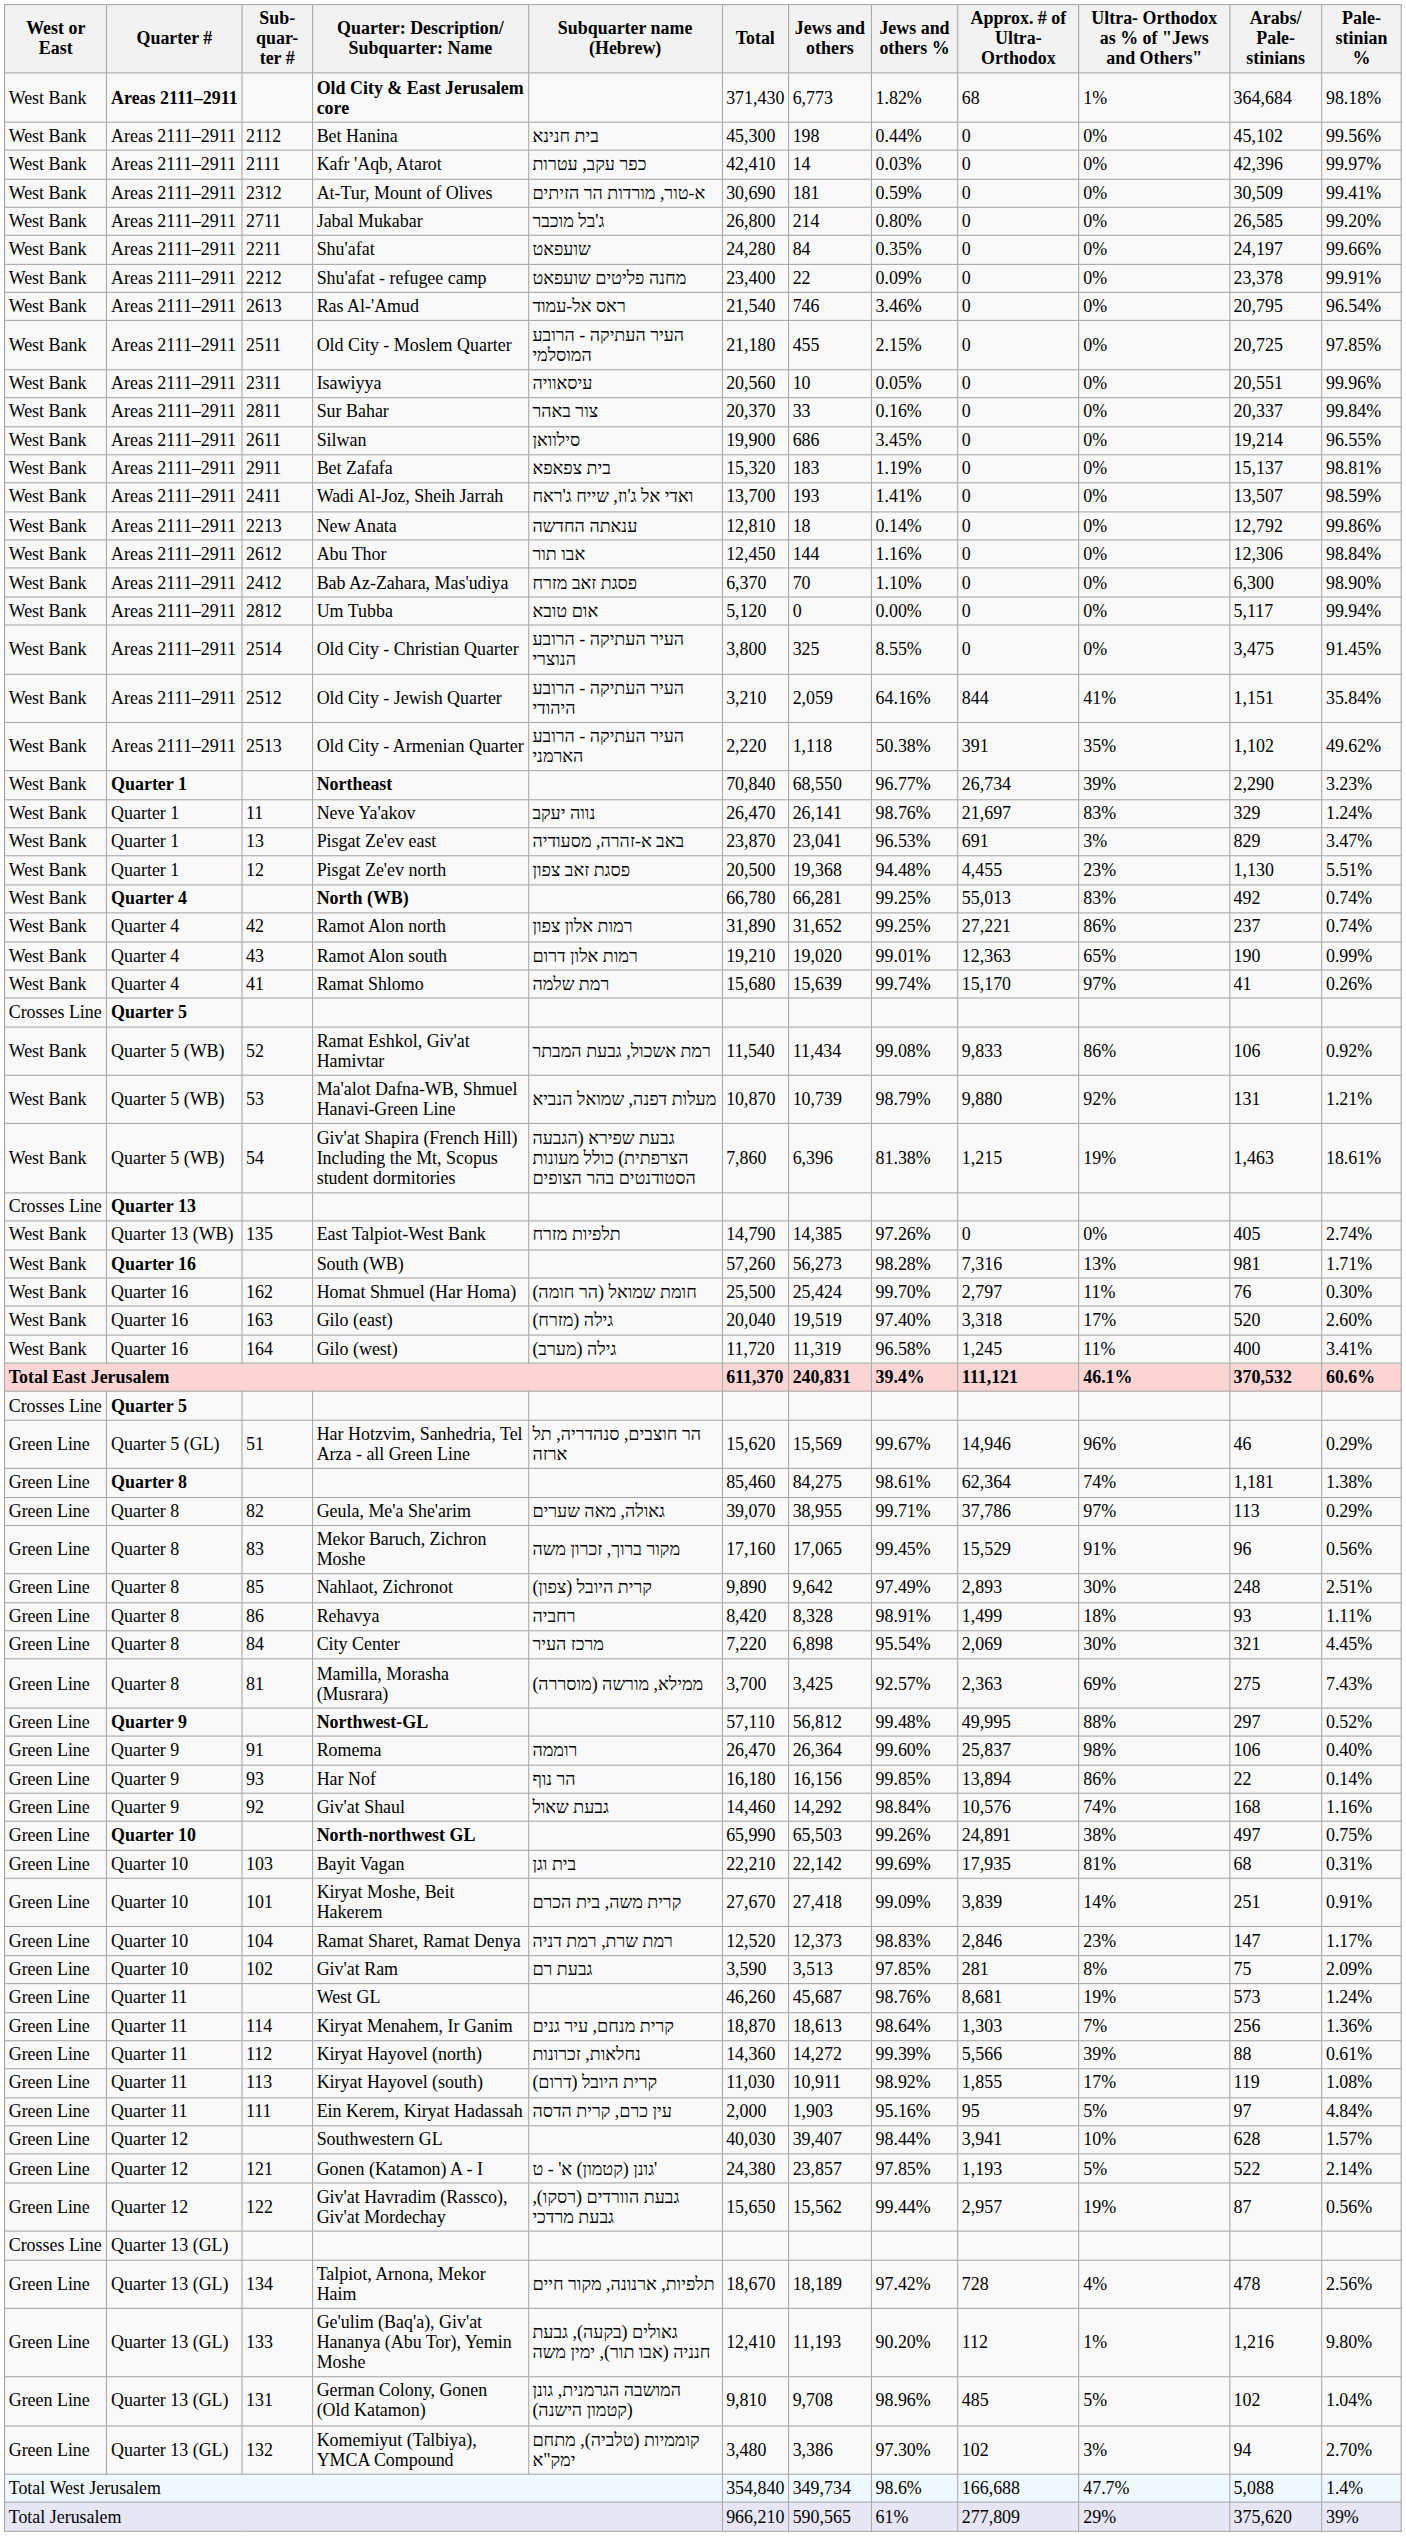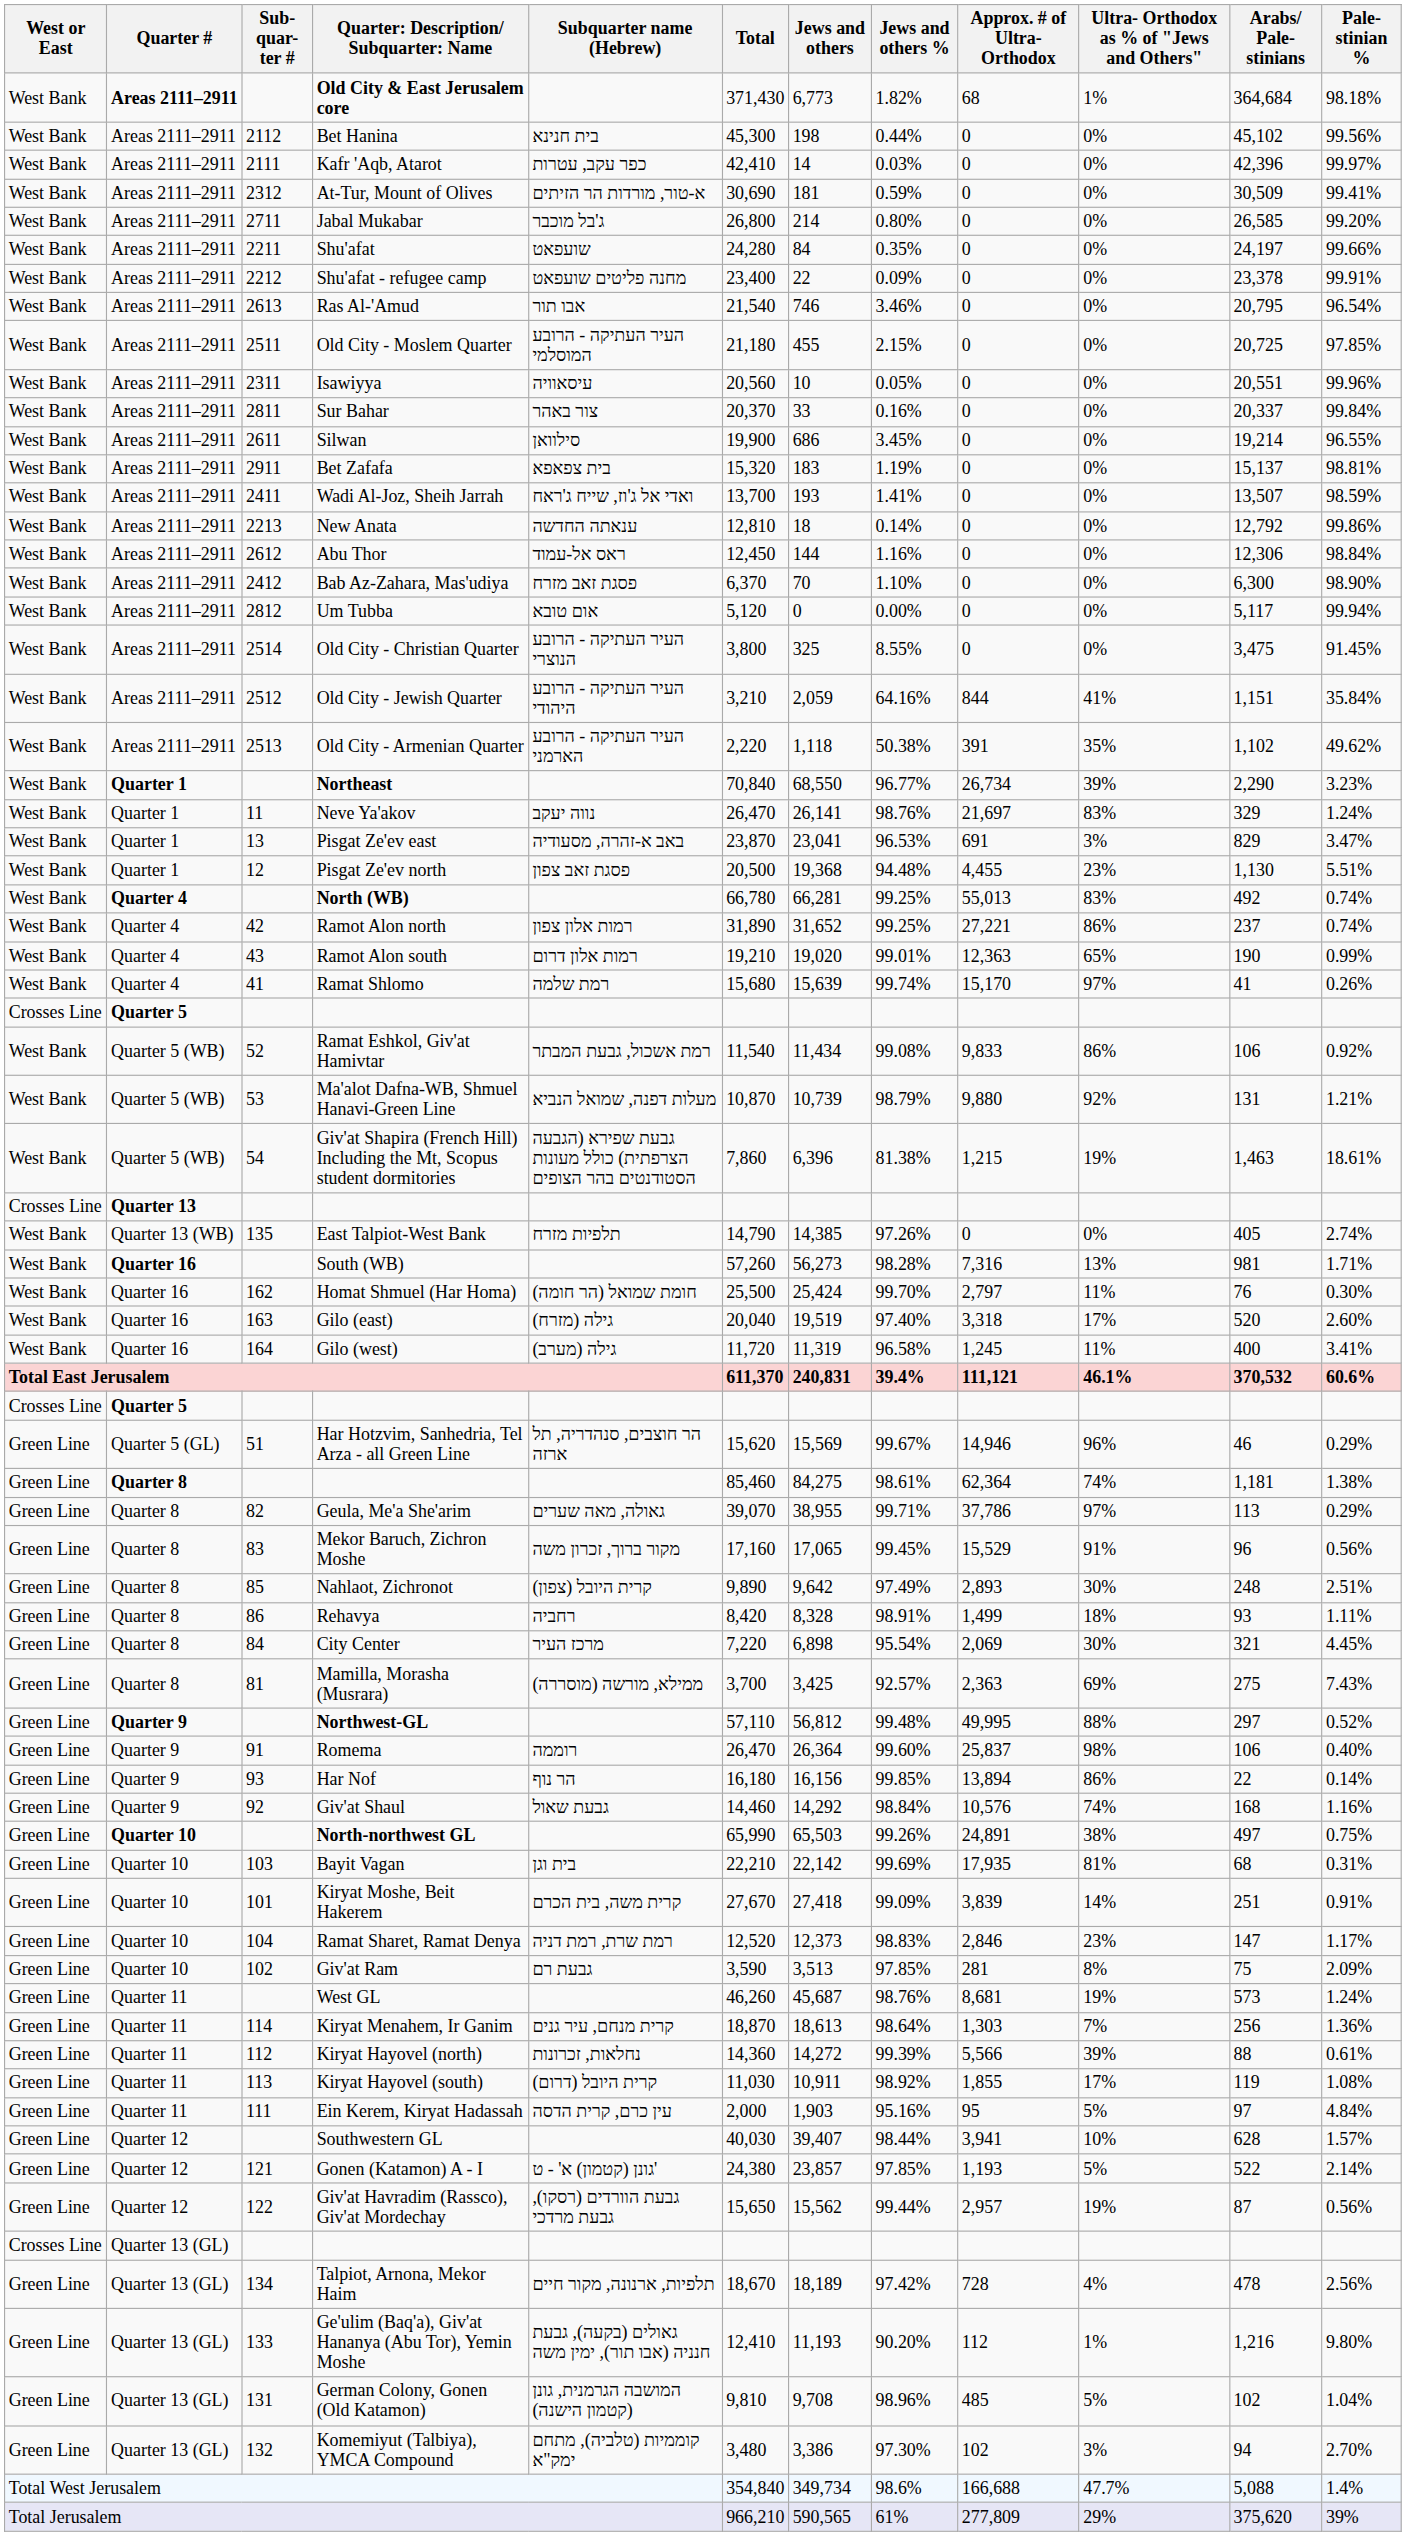(579, 306) ראס אל-עמוד -> (559, 306) אבו תור
(559, 554) אבו תור -> (579, 554) ראס אל-עמוד
